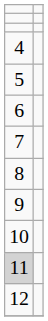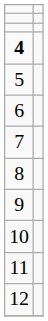(19, 47) normal -> (19, 47) bold
(19, 267) lightgrey background -> (19, 267) no background
